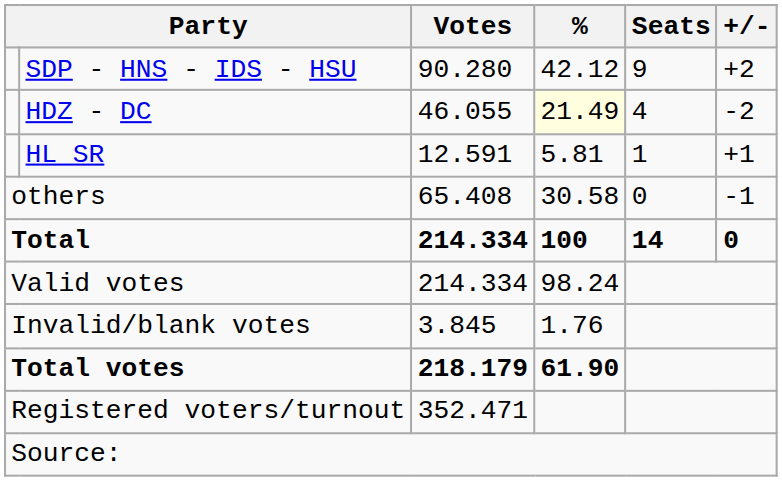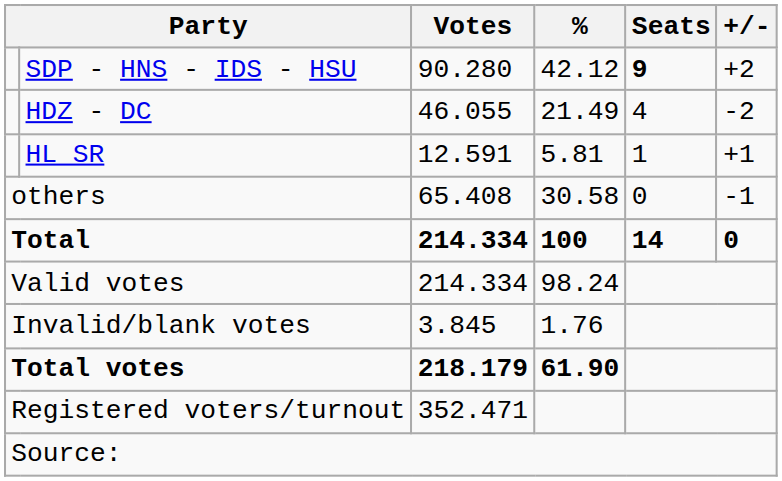(640, 69) normal -> (640, 69) bold
(580, 112) lightyellow background -> (580, 112) no background
